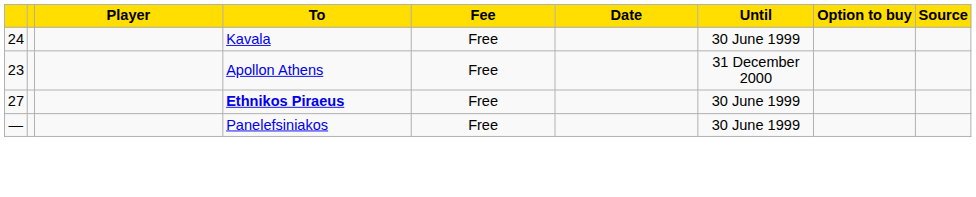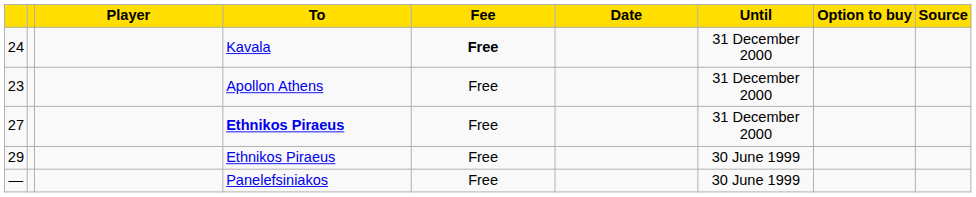(483, 39) normal -> (483, 47) bold
(756, 39) 30 June 1999 -> (756, 47) 31 December 2000
(756, 101) 30 June 1999 -> (756, 126) 31 December 2000
+ row: (16, 157)
